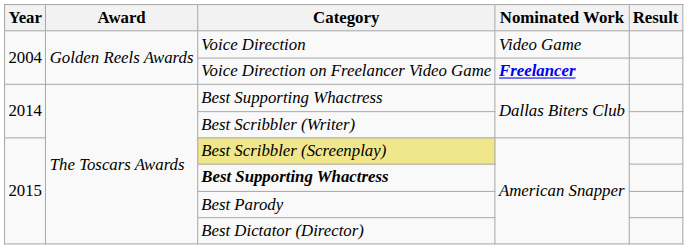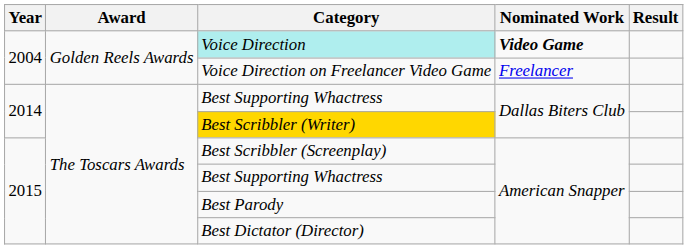(253, 44) no background -> (253, 44) paleturquoise background
(540, 44) normal -> (541, 44) bold
(537, 71) bold -> (536, 71) normal
(278, 124) no background -> (278, 124) gold background
(294, 151) khaki background -> (294, 151) no background
(295, 177) bold -> (292, 177) normal
